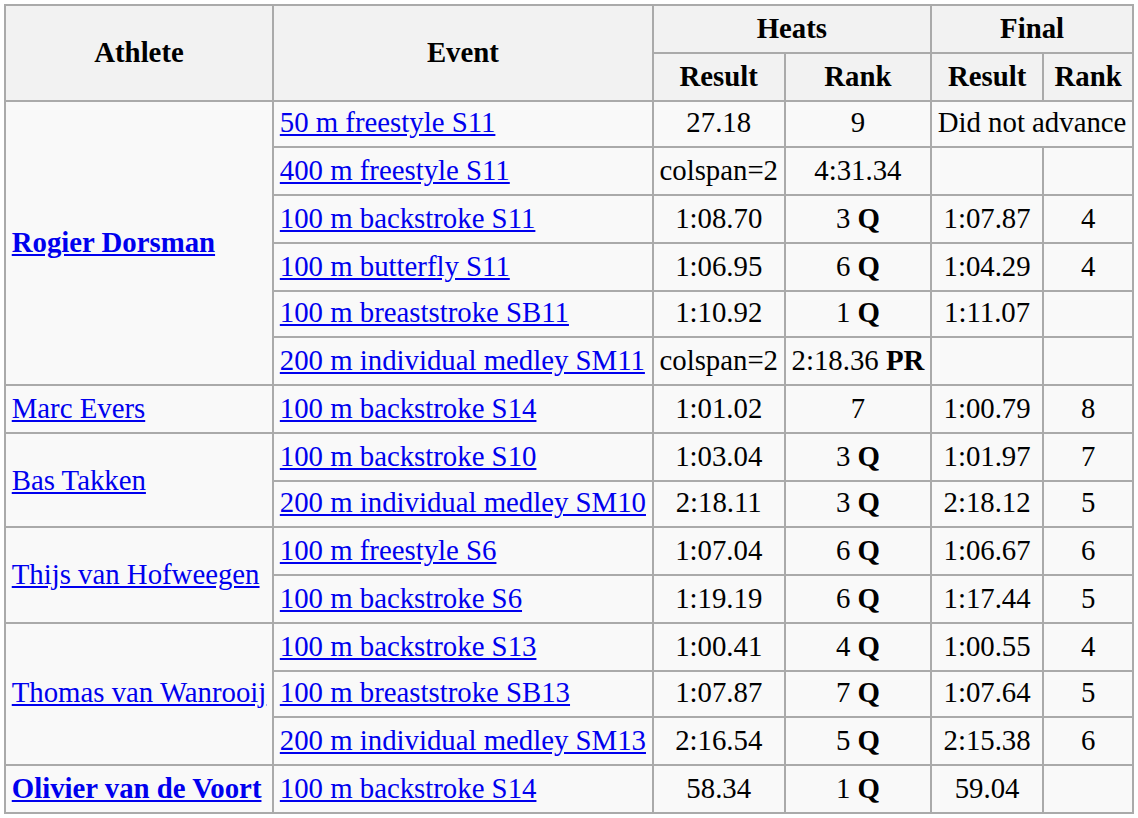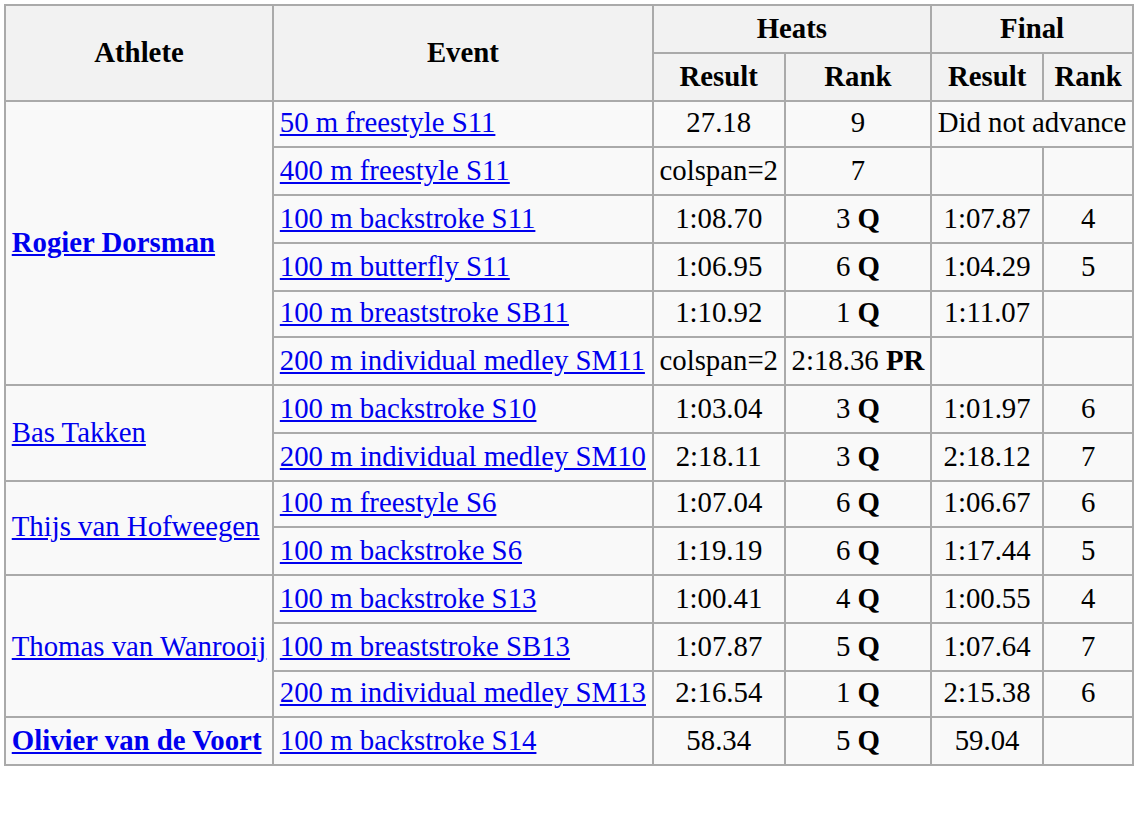(858, 171) 4:31.34 -> (858, 171) 7
(1088, 266) 4 -> (1088, 266) 5
- row: (408, 408)
(1088, 456) 7 -> (1088, 408) 6
(1088, 503) 5 -> (1088, 456) 7
(858, 693) 7 Q -> (858, 646) 5 Q
(1088, 693) 5 -> (1088, 646) 7
(858, 741) 5 Q -> (858, 693) 1 Q
(858, 788) 1 Q -> (858, 741) 5 Q
